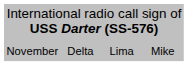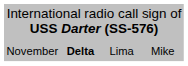(80, 51) normal -> (80, 51) bold
